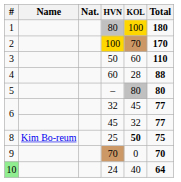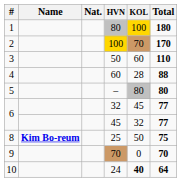(49, 138) normal -> (50, 138) bold
(136, 138) bold -> (139, 138) normal
(12, 169) lightgreen background -> (12, 169) no background
(136, 169) normal -> (139, 169) bold
